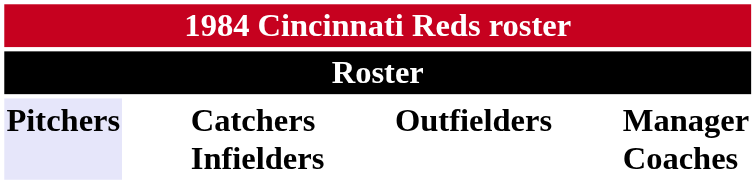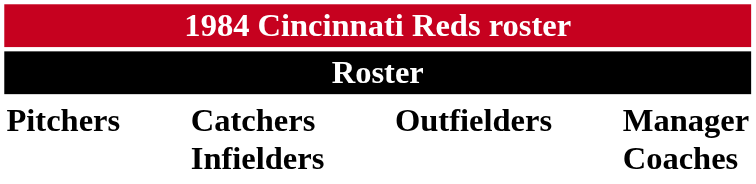(63, 119) lavender background -> (63, 119) no background
